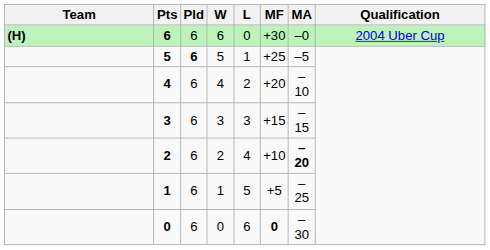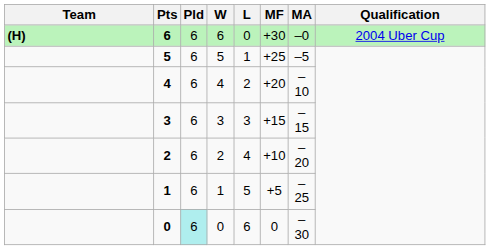(194, 56) bold -> (194, 56) normal
(302, 155) bold -> (302, 155) normal
(194, 226) no background -> (194, 226) paleturquoise background
(274, 226) bold -> (274, 226) normal
